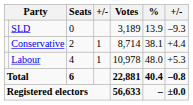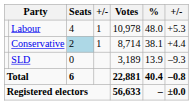rows swapped: (26, 60) <-> (21, 28)
(72, 44) no background -> (72, 44) lightblue background
